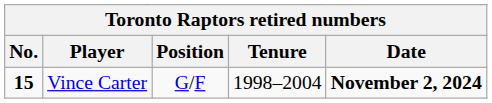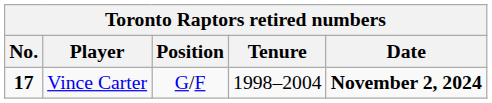(24, 82) 15 -> (24, 82) 17
